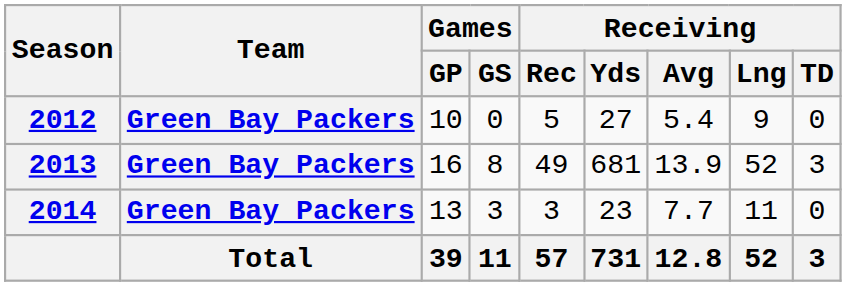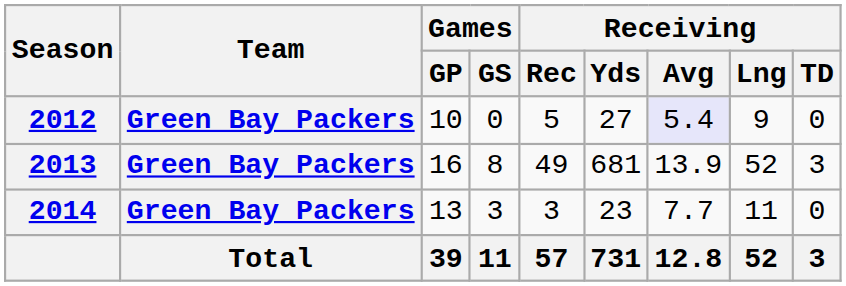(688, 120) no background -> (688, 120) lavender background
